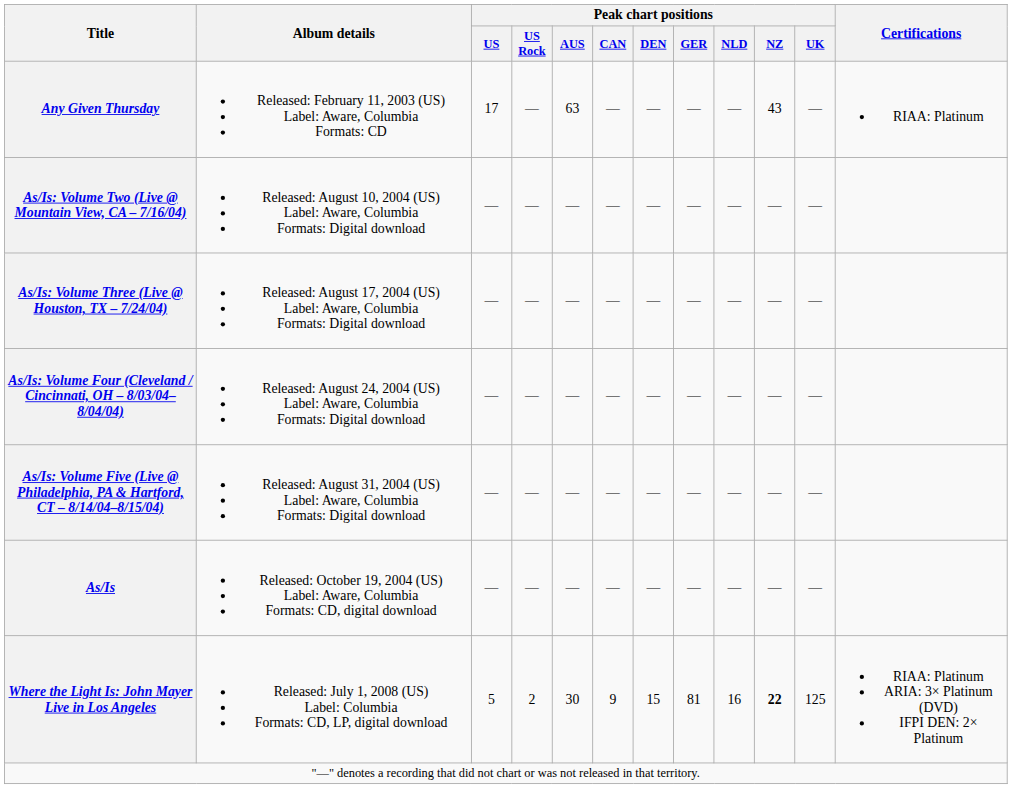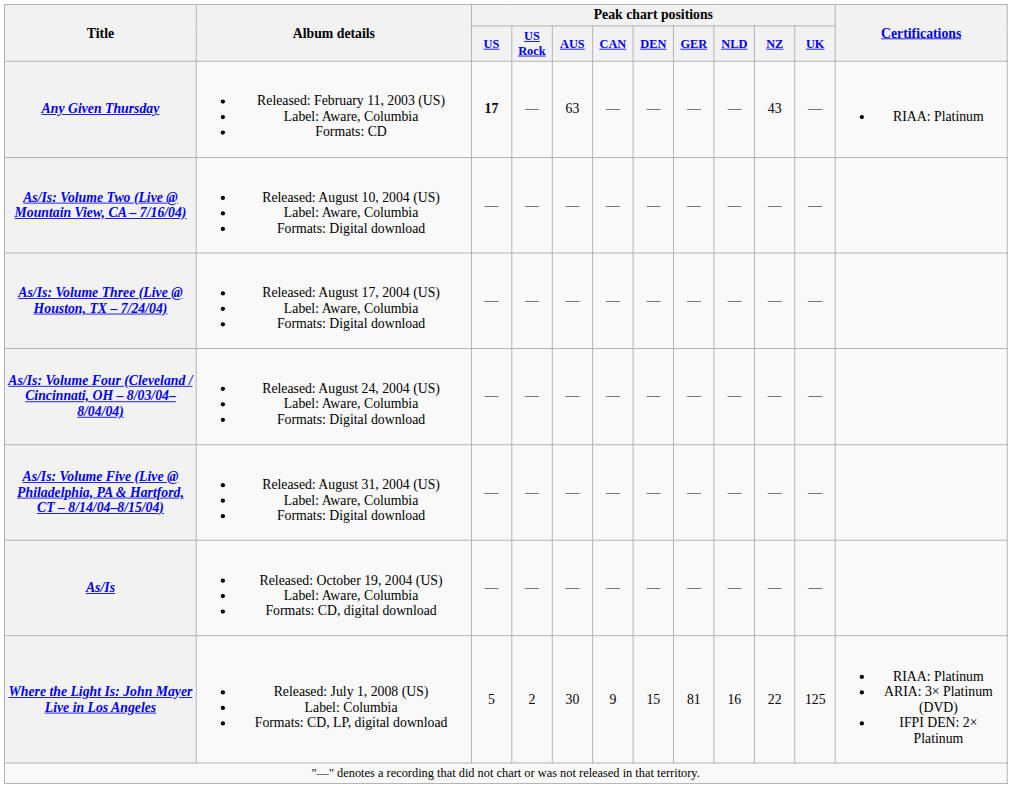(491, 109) normal -> (491, 109) bold
(775, 699) bold -> (775, 699) normal
